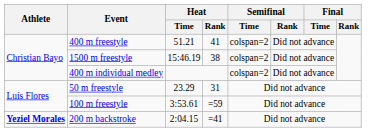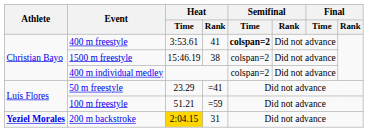(184, 42) 51.21 -> (184, 42) 3:53.61
(249, 42) normal -> (250, 42) bold
(215, 88) 31 -> (215, 88) =41
(184, 104) 3:53.61 -> (184, 104) 51.21
(184, 119) no background -> (184, 119) gold background
(215, 119) =41 -> (215, 119) 31
